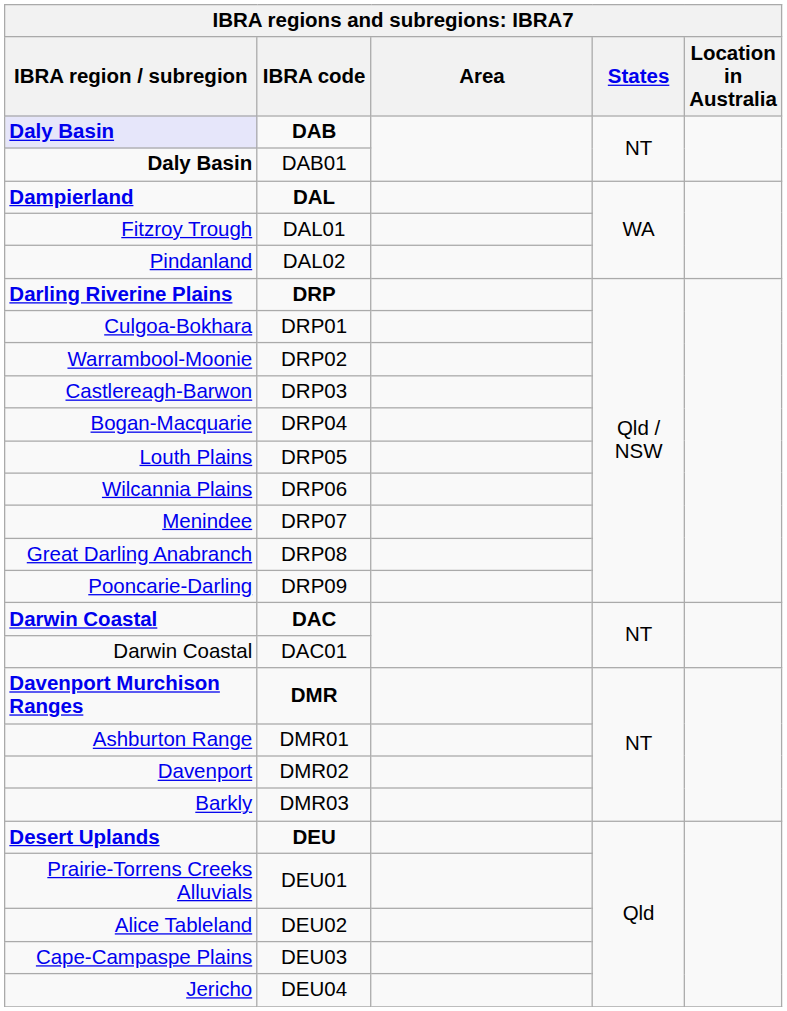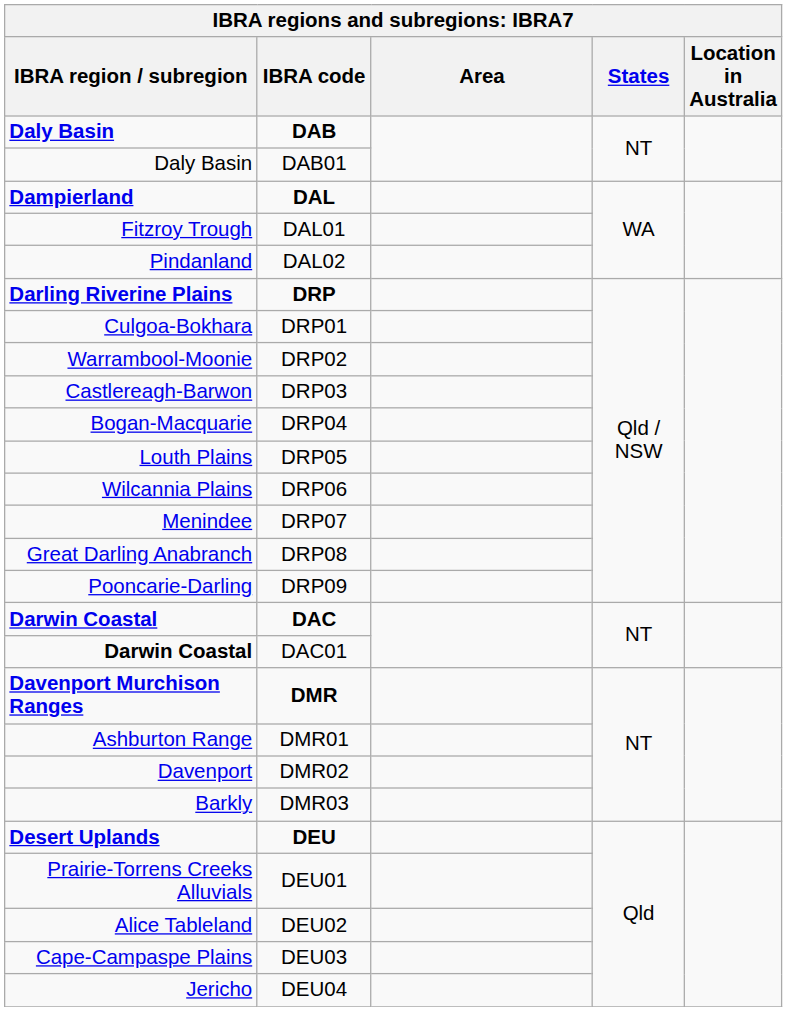(62, 131) lavender background -> (62, 131) no background
(200, 164) bold -> (203, 164) normal
(183, 651) normal -> (178, 651) bold
